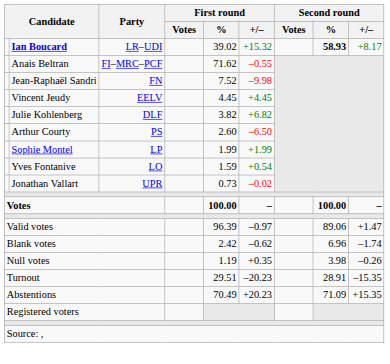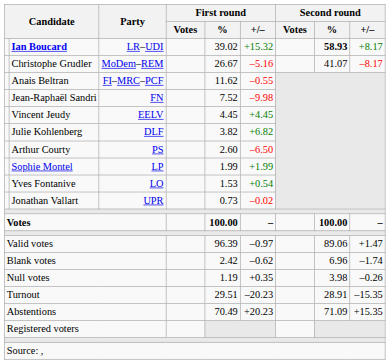+ row: (52, 64)
(225, 64) 71.62 -> (226, 81) 11.62
(228, 166) 1.59 -> (229, 183) 1.53
